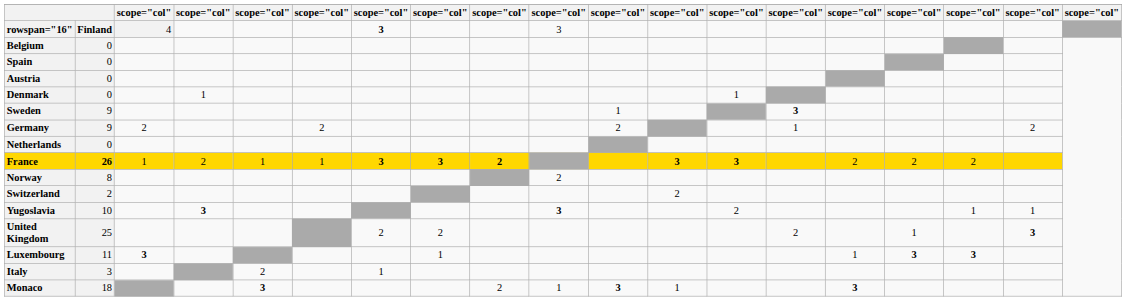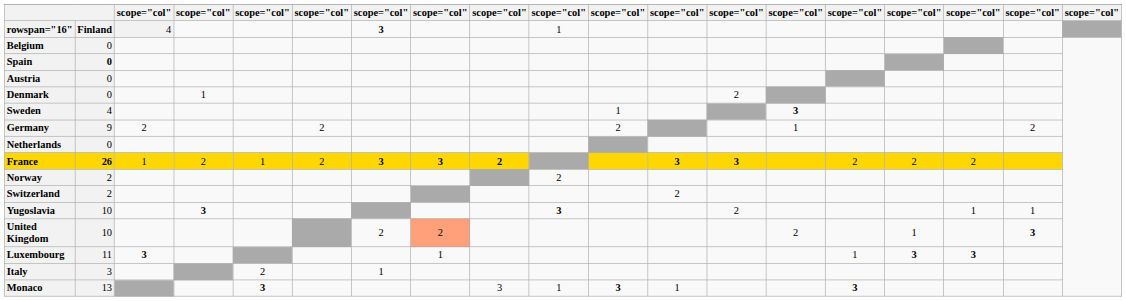(559, 29) 3 -> (559, 29) 1
(109, 62) normal -> (109, 62) bold
(736, 95) 1 -> (736, 95) 2
(109, 111) 9 -> (109, 111) 4
(322, 161) 1 -> (322, 161) 2
(109, 177) 8 -> (109, 177) 2
(107, 233) 25 -> (107, 233) 10
(440, 233) no background -> (440, 233) lightsalmon background
(107, 288) 18 -> (107, 288) 13
(499, 288) 2 -> (499, 288) 3
